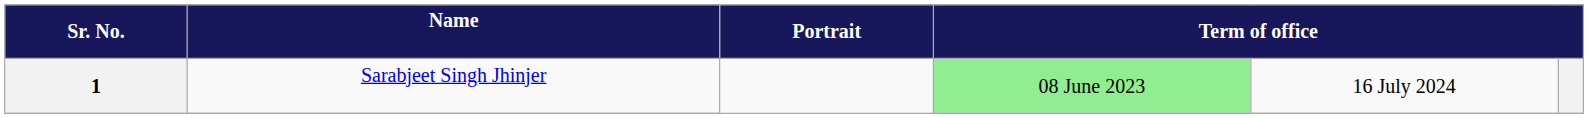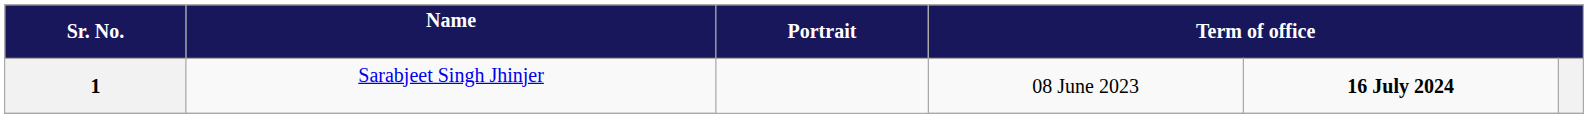(1092, 85) lightgreen background -> (1086, 85) no background
(1404, 85) normal -> (1401, 85) bold
